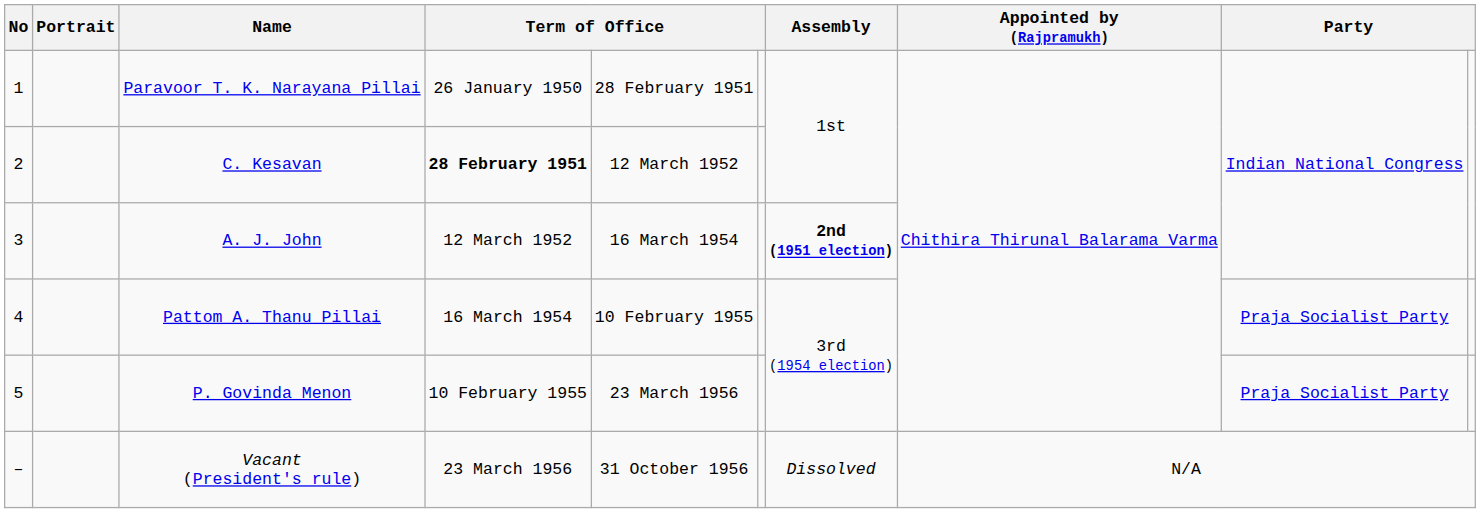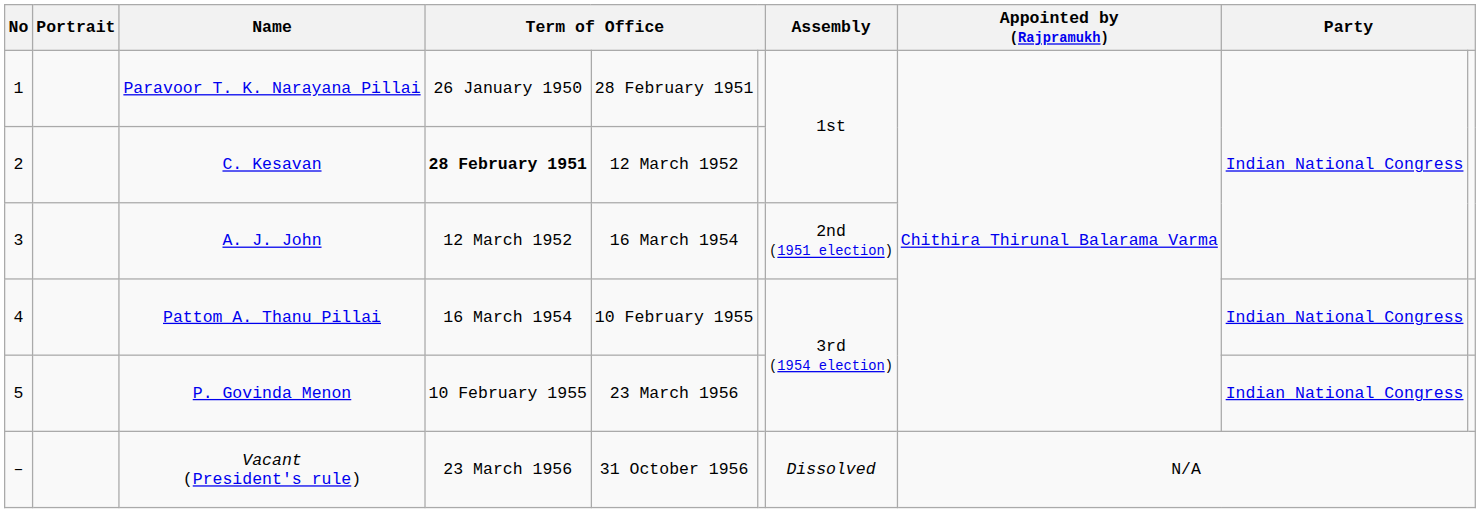(831, 241) bold -> (831, 240) normal
(1345, 317) Praja Socialist Party -> (1345, 317) Indian National Congress
(1345, 393) Praja Socialist Party -> (1345, 393) Indian National Congress
